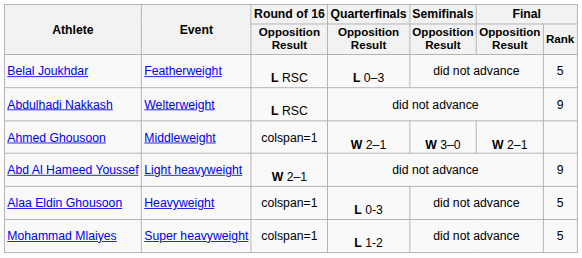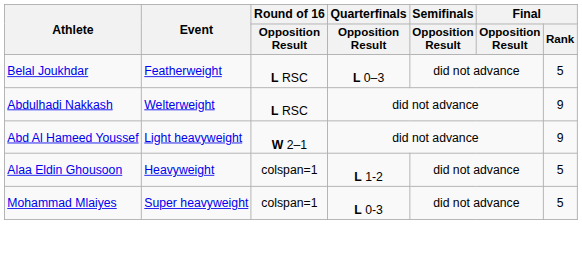- row: (57, 137)
(369, 210) L 0-3 -> (369, 177) L 1-2
(369, 243) L 1-2 -> (369, 210) L 0-3
